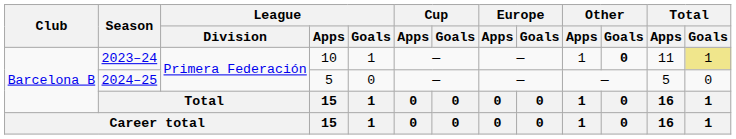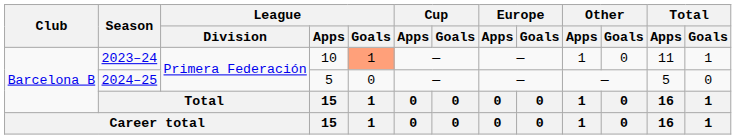(371, 59) no background -> (371, 59) lightsalmon background
(624, 59) bold -> (624, 59) normal
(708, 59) khaki background -> (708, 59) no background
